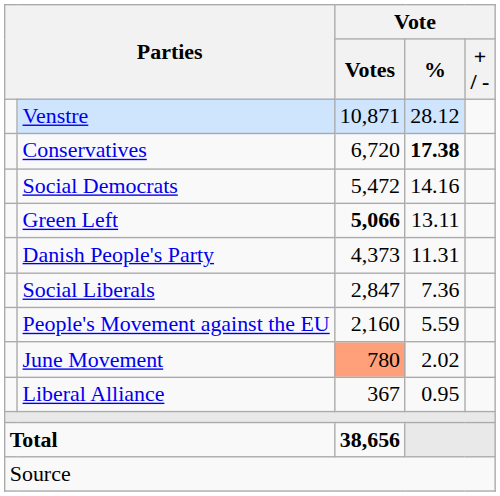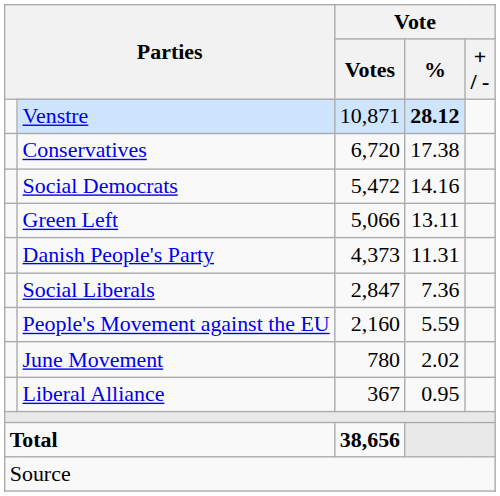(435, 116) normal -> (435, 116) bold
(435, 150) bold -> (435, 150) normal
(375, 220) bold -> (375, 220) normal
(384, 359) lightsalmon background -> (384, 359) no background
